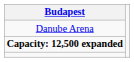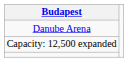(65, 44) bold -> (62, 44) normal
